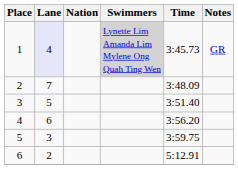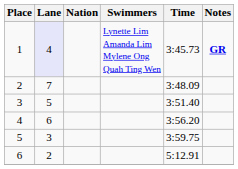(132, 50) lightgrey background -> (132, 50) no background
(218, 49) normal -> (218, 49) bold
